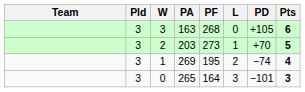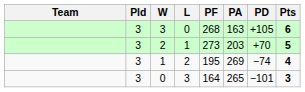columns swapped: (235, 12) <-> (187, 12)
